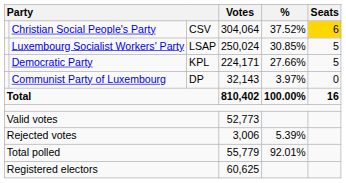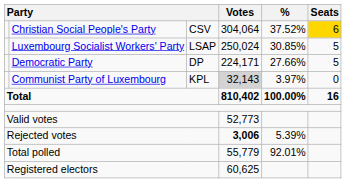(199, 63) KPL -> (196, 63) DP
(196, 79) DP -> (199, 79) KPL
(243, 79) no background -> (243, 79) lightgrey background
(246, 136) normal -> (246, 136) bold
